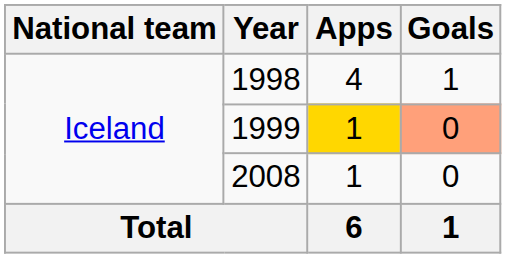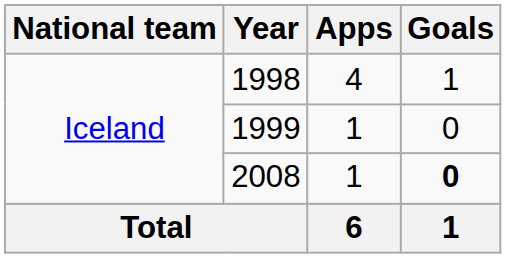(354, 128) gold background -> (354, 128) no background
(451, 128) lightsalmon background -> (451, 128) no background
(451, 177) normal -> (451, 177) bold
